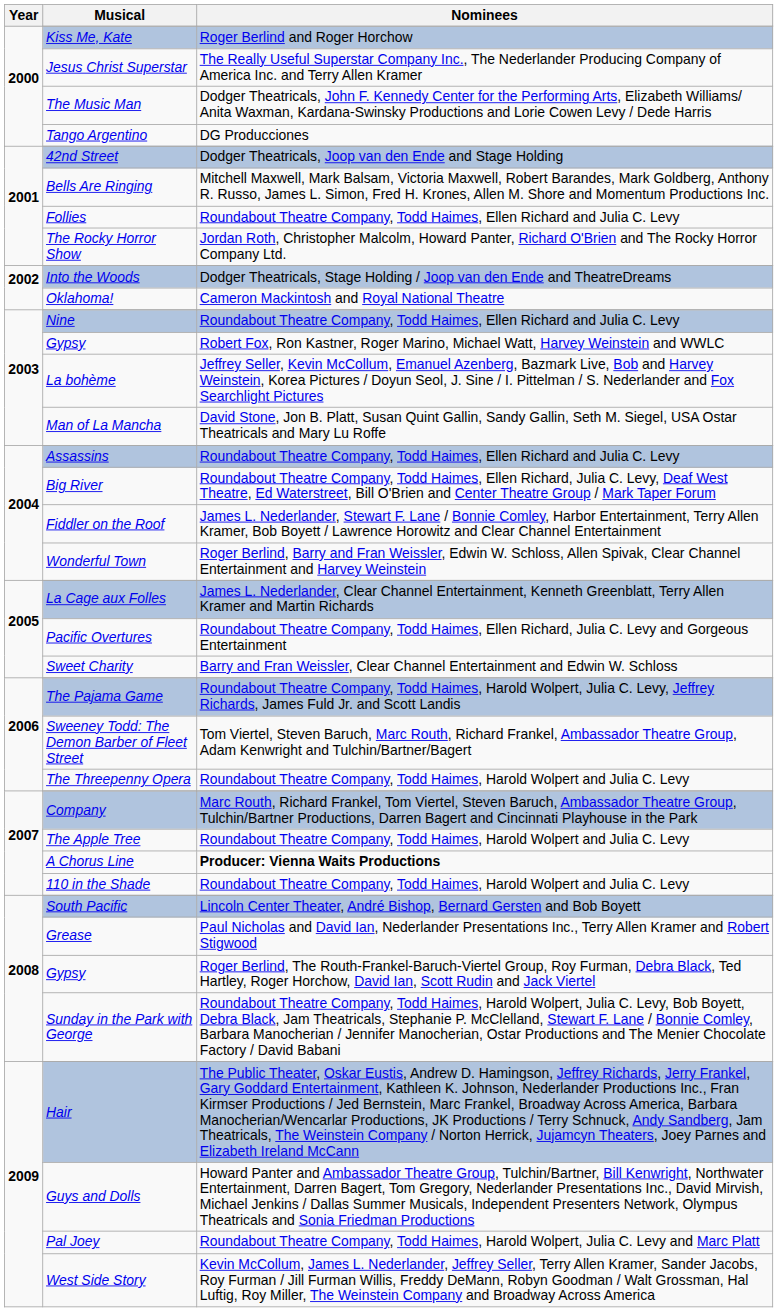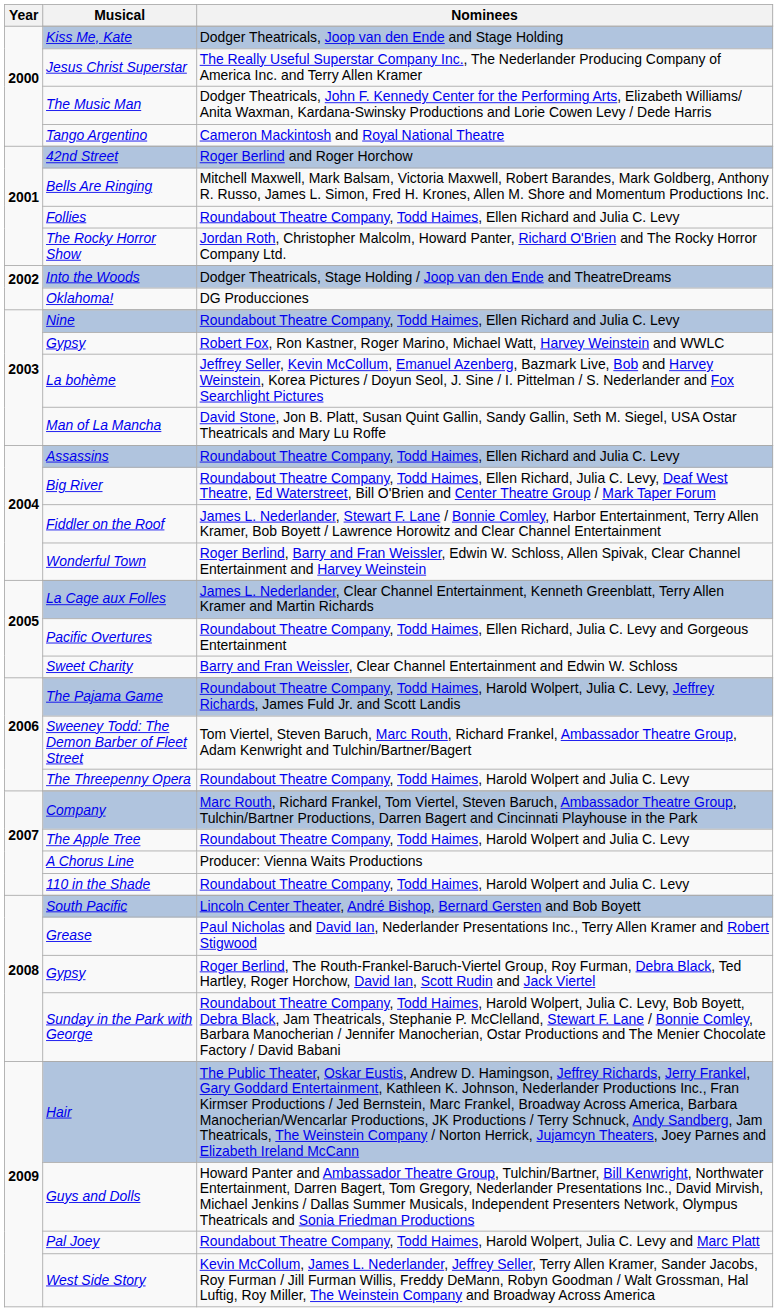(306, 37) Roger Berlind and Roger Horchow -> (381, 37) Dodger Theatricals, Joop van den Ende and Stage Holding
(254, 135) DG Producciones -> (352, 135) Cameron Mackintosh and Royal National Theatre
(381, 157) Dodger Theatricals, Joop van den Ende and Stage Holding -> (306, 157) Roger Berlind and Roger Horchow
(352, 298) Cameron Mackintosh and Royal National Theatre -> (254, 298) DG Producciones
(320, 862) bold -> (311, 862) normal
